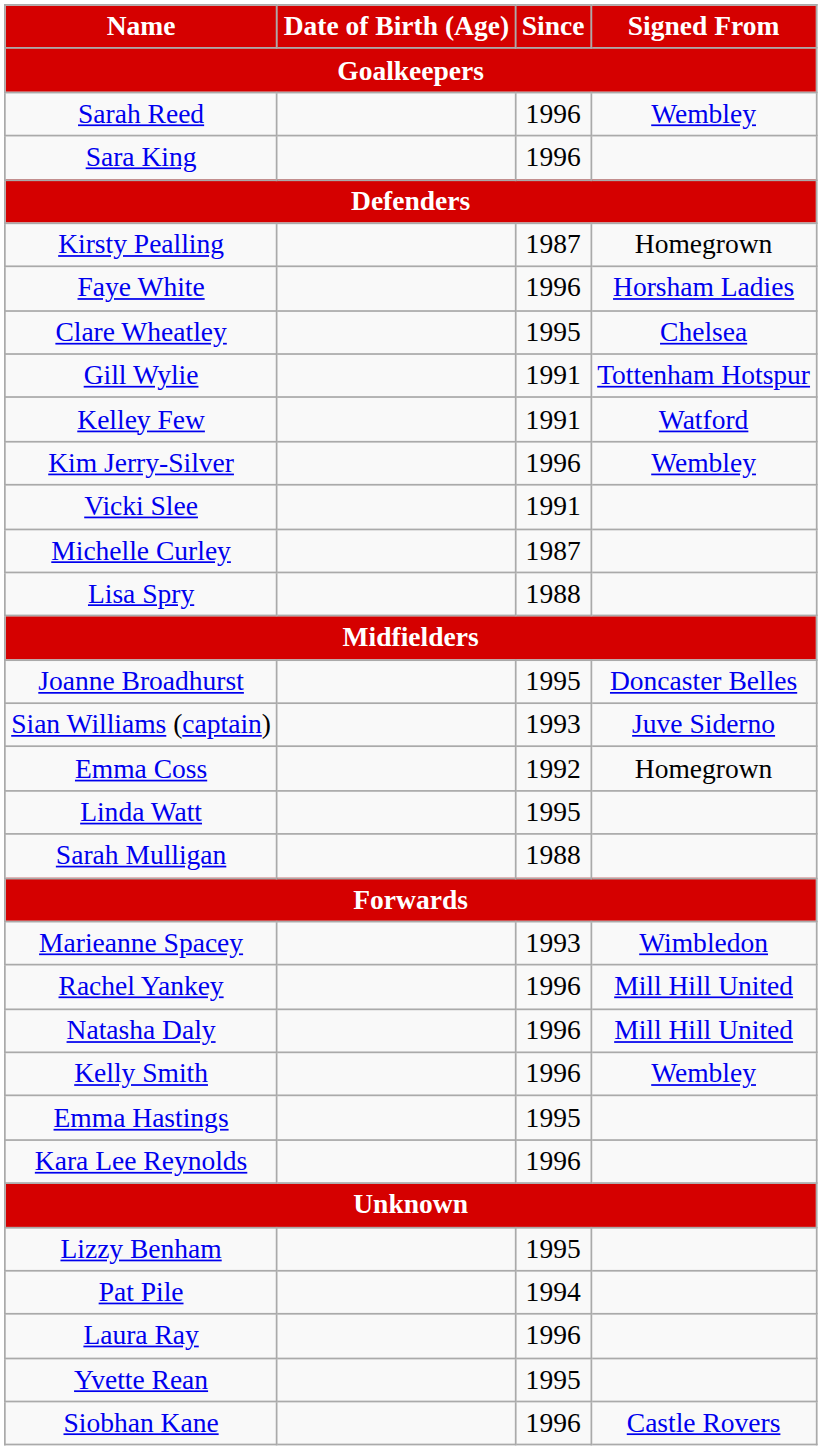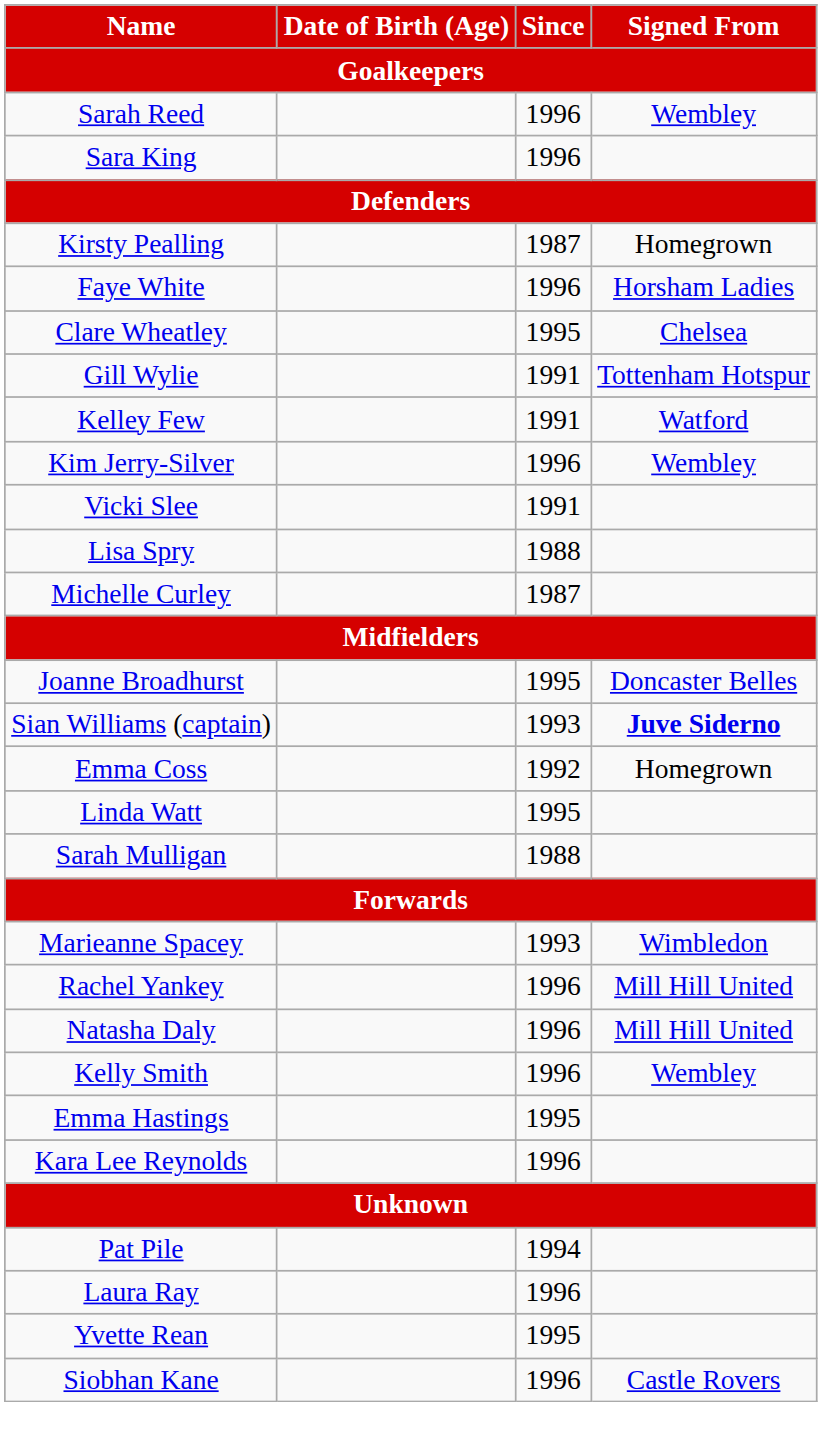rows swapped: (141, 550) <-> (141, 593)
(704, 724) normal -> (704, 724) bold
- row: (141, 1248)
